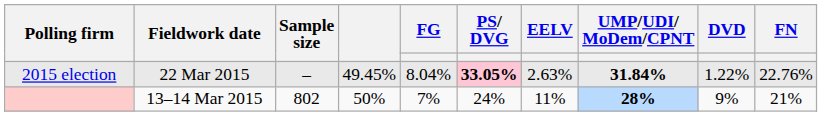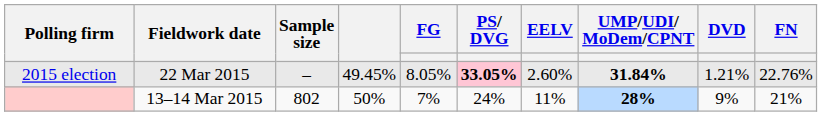(428, 74) 8.04% -> (428, 74) 8.05%
(550, 74) 2.63% -> (550, 74) 2.60%
(727, 74) 1.22% -> (727, 74) 1.21%
